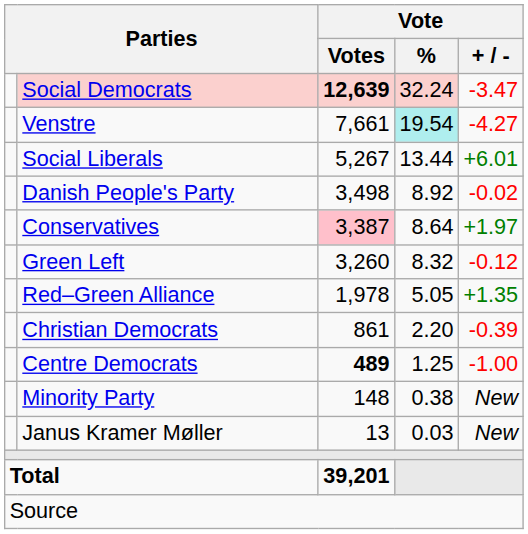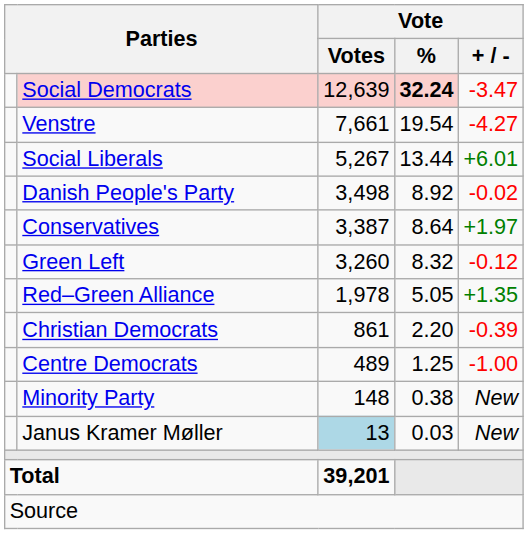(356, 90) bold -> (356, 90) normal
(426, 90) normal -> (426, 90) bold
(426, 124) paleturquoise background -> (426, 124) no background
(362, 227) pink background -> (362, 227) no background
(371, 364) bold -> (371, 364) normal
(377, 432) no background -> (377, 432) lightblue background
